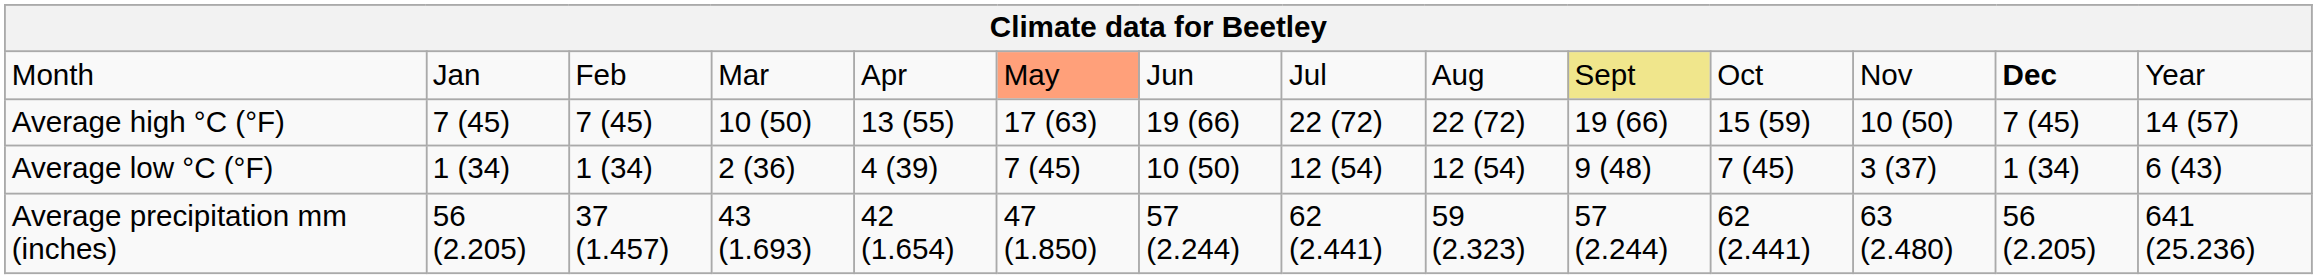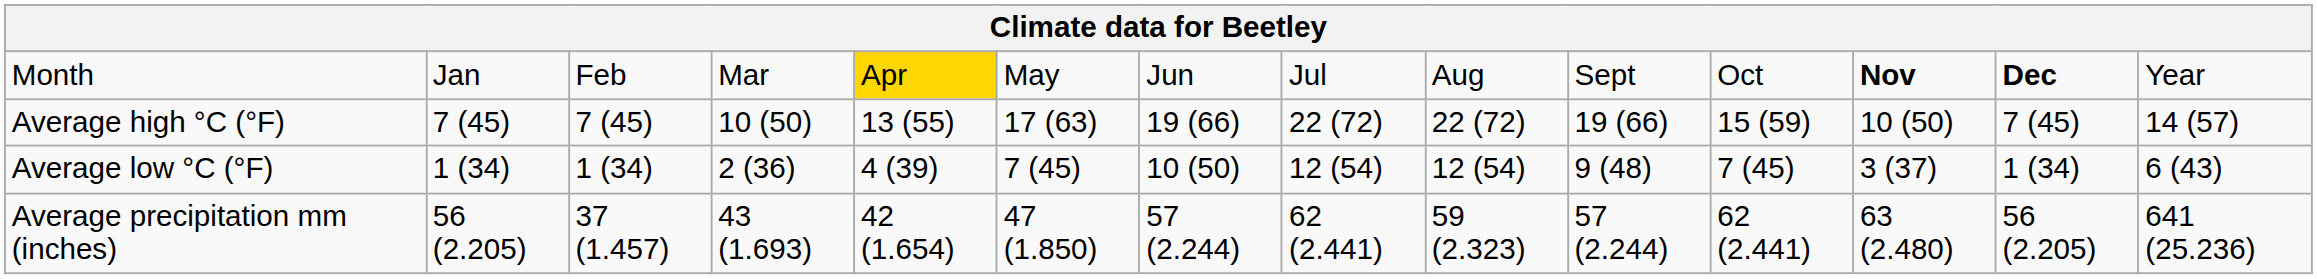(884, 74) no background -> (884, 74) gold background
(1032, 74) lightsalmon background -> (1032, 74) no background
(1605, 74) khaki background -> (1605, 74) no background
(1886, 74) normal -> (1888, 74) bold
